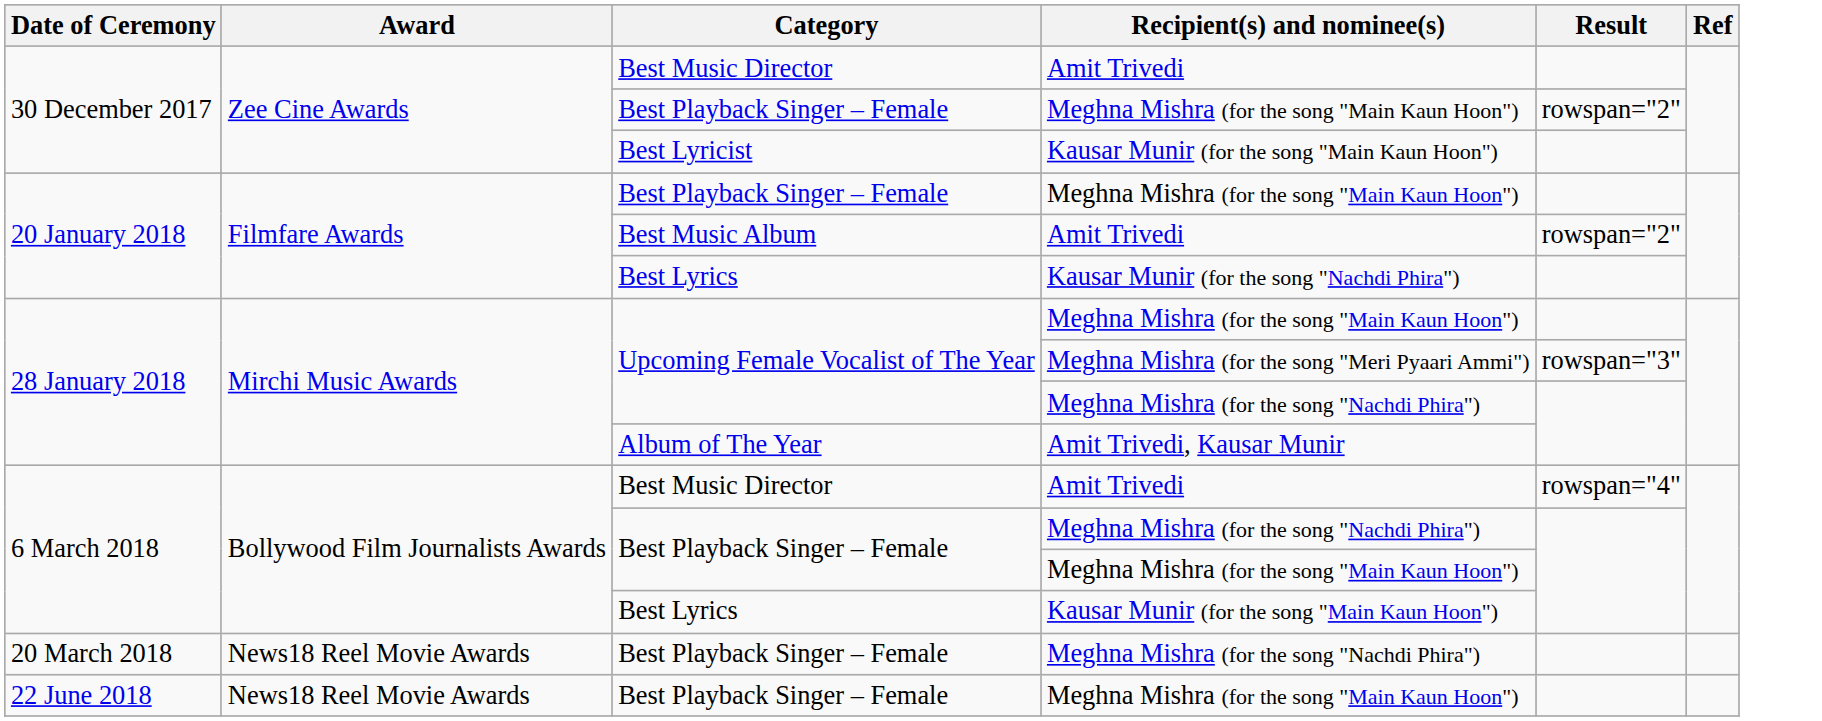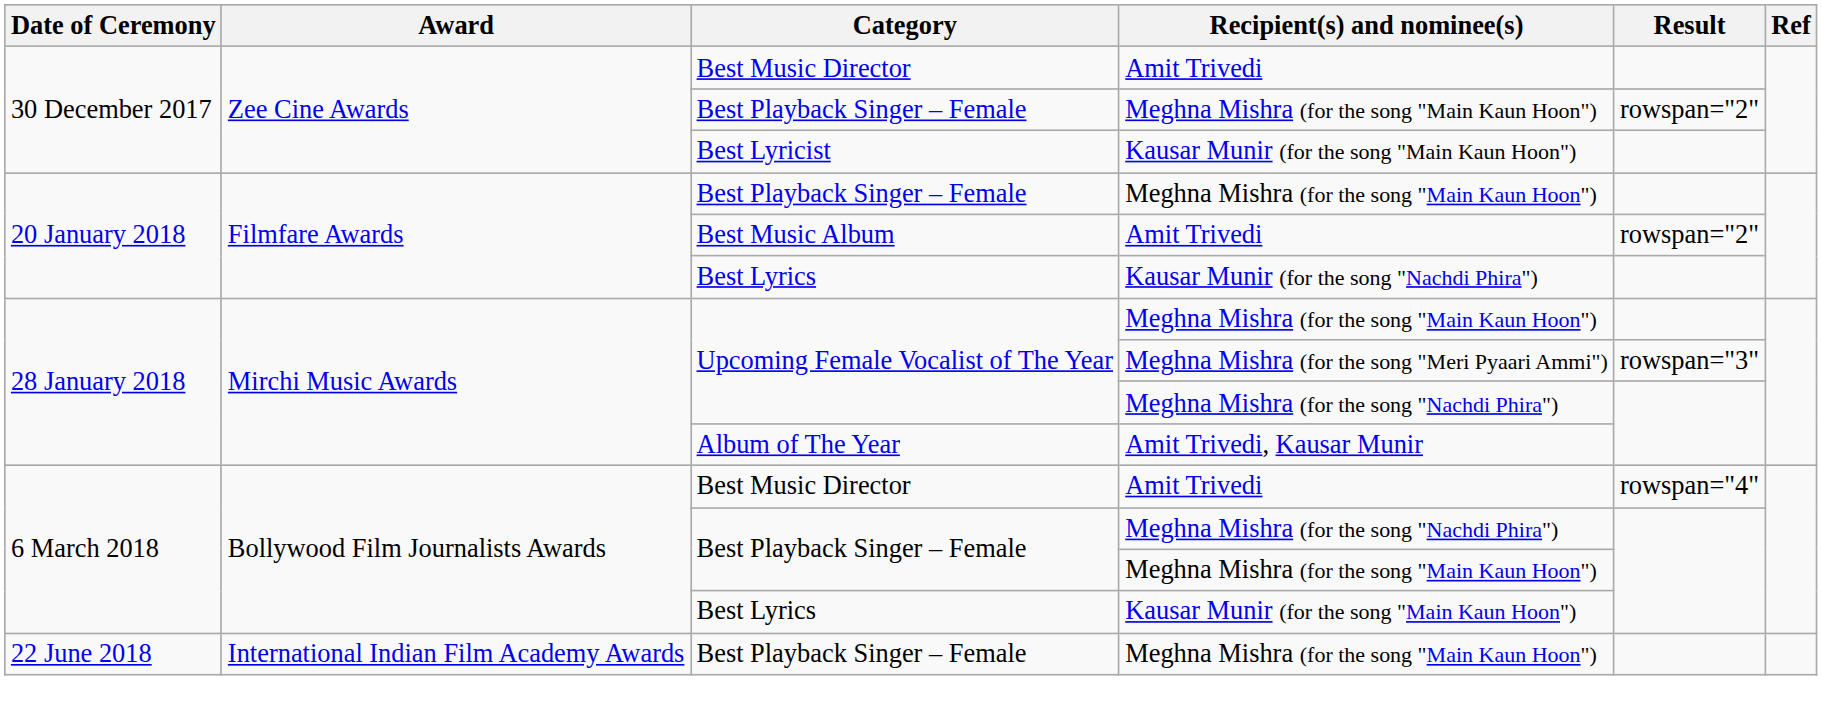- row: (92, 653)
(379, 695) News18 Reel Movie Awards -> (456, 653) International Indian Film Academy Awards
